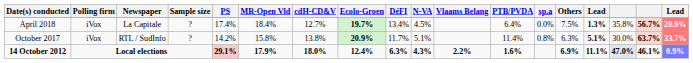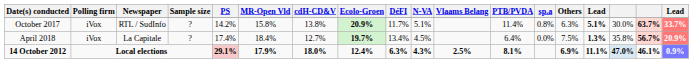rows swapped: (38, 24) <-> (38, 37)
(462, 51) 2.2% -> (462, 51) 2.5%
(513, 51) 1.6% -> (513, 51) 8.1%
